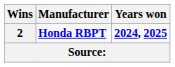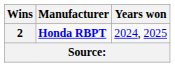(141, 33) bold -> (141, 33) normal
